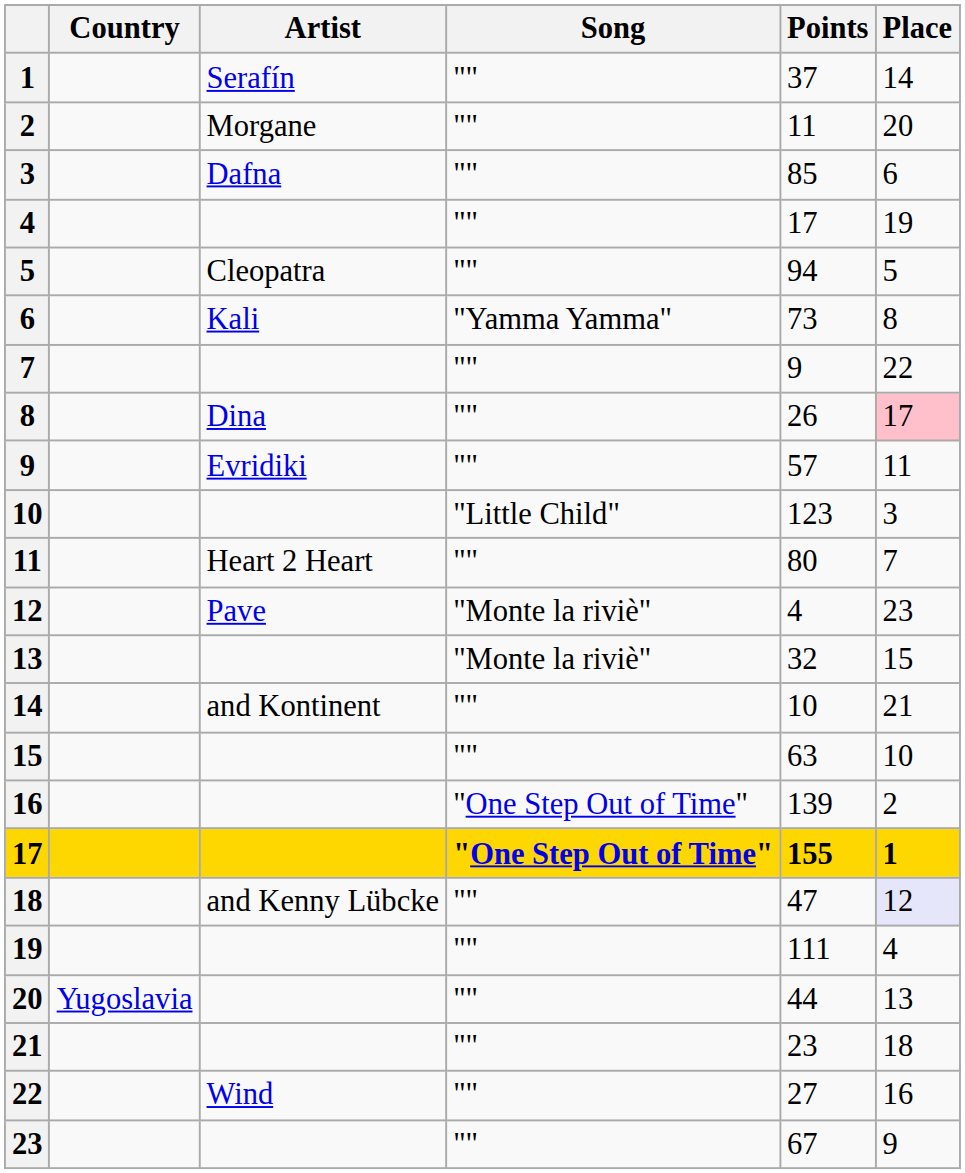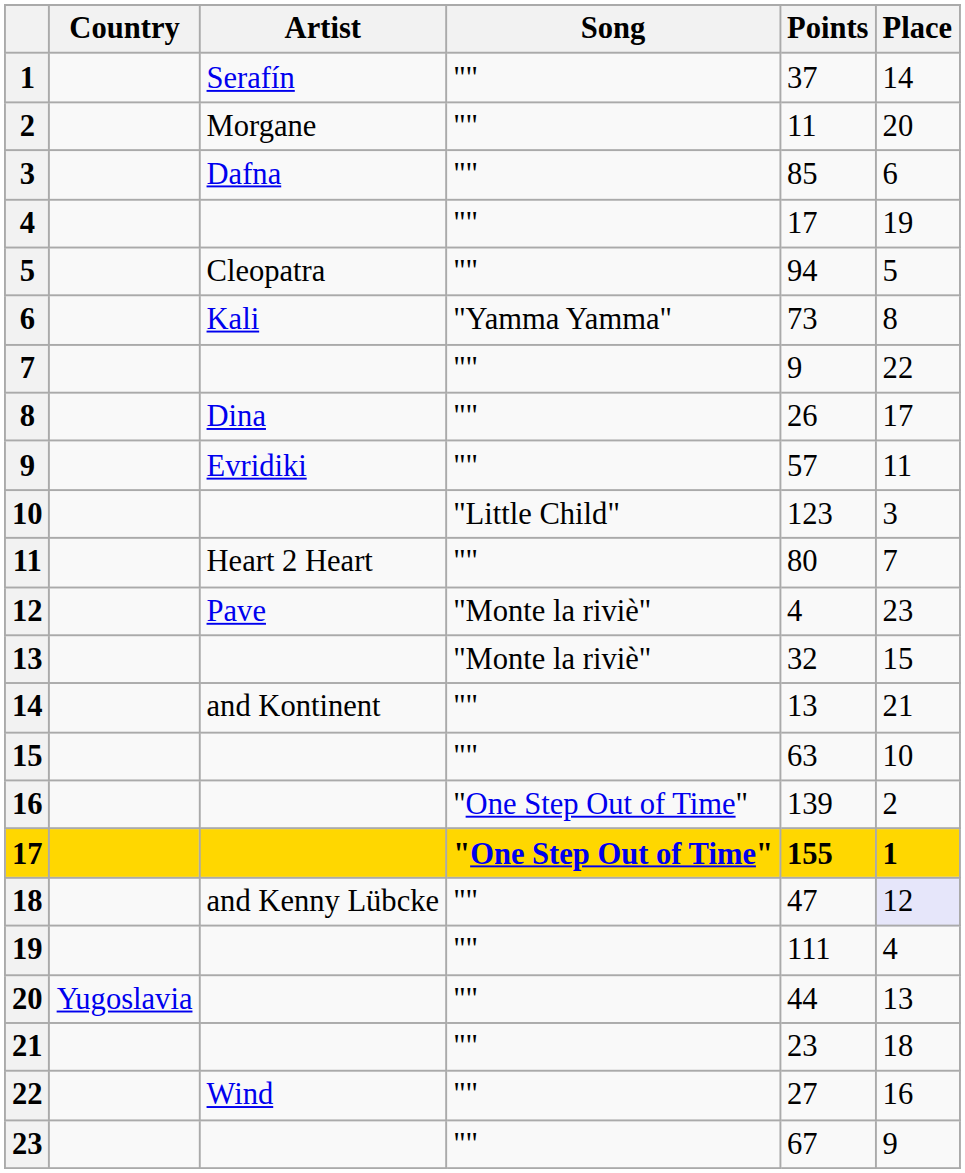(898, 416) pink background -> (898, 416) no background
(802, 707) 10 -> (802, 707) 13
